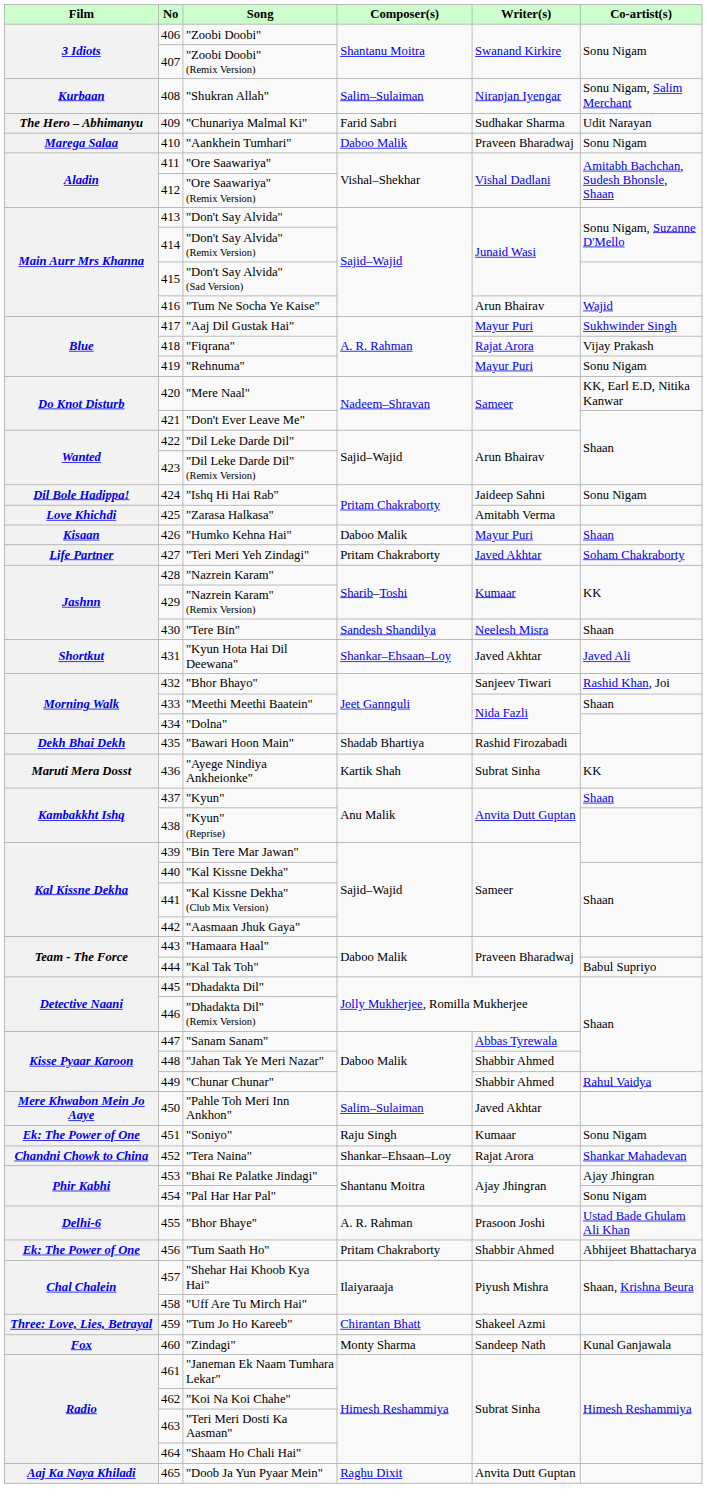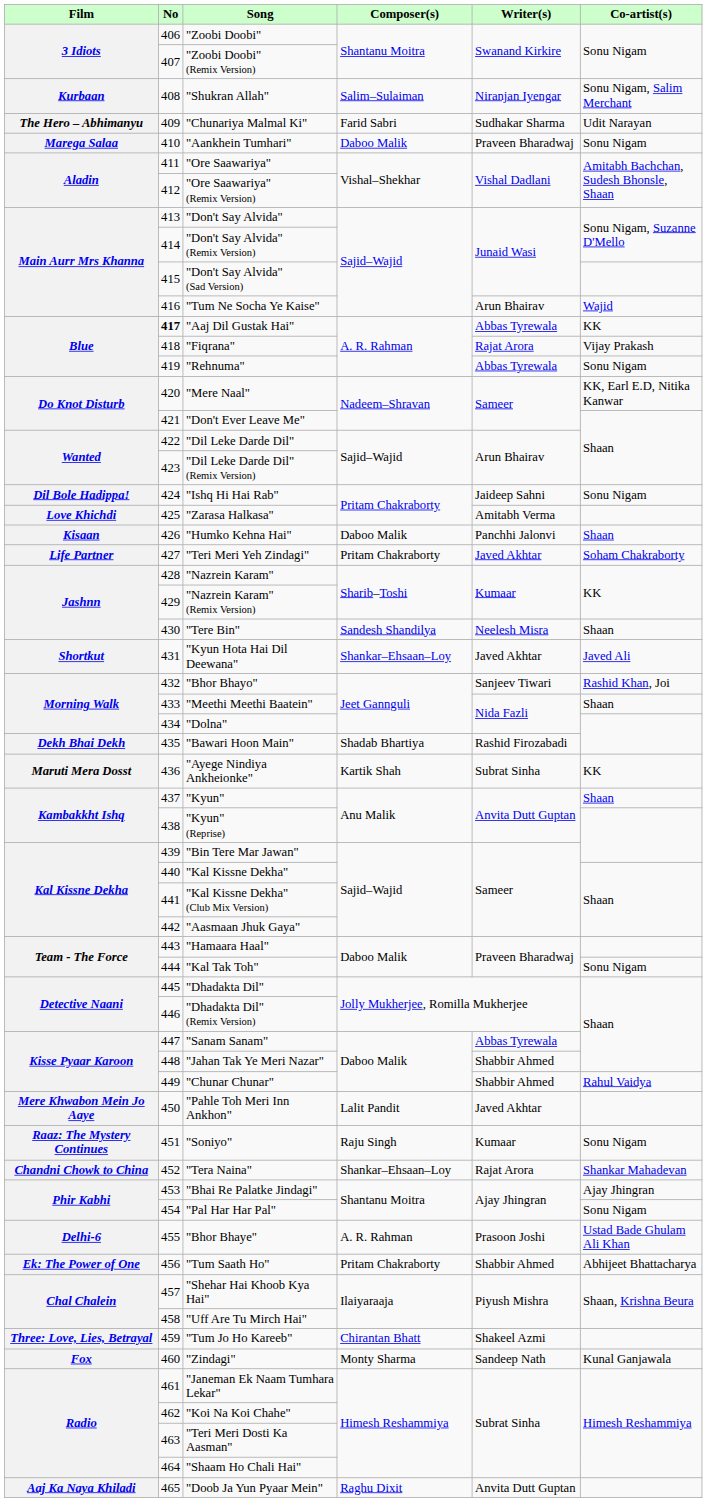(171, 326) normal -> (171, 326) bold
(504, 326) Mayur Puri -> (516, 326) Abbas Tyrewala
(630, 326) Sukhwinder Singh -> (592, 326) KK
(504, 366) Mayur Puri -> (516, 366) Abbas Tyrewala
(504, 535) Mayur Puri -> (515, 535) Panchhi Jalonvi
(620, 966) Babul Supriyo -> (615, 966) Sonu Nigam
(382, 1108) Salim–Sulaiman -> (370, 1108) Lalit Pandit
(81, 1135) Ek: The Power of One -> (81, 1142) Raaz: The Mystery Continues
